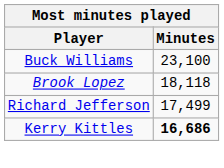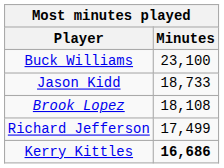+ row: (79, 84)
(186, 84) 18,118 -> (186, 107) 18,108
